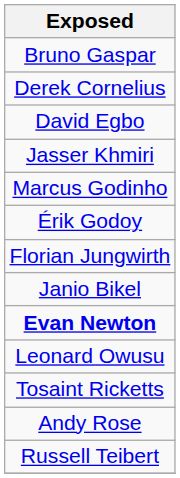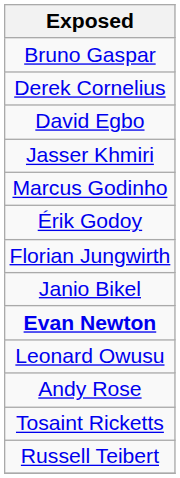(90, 389) Tosaint Ricketts -> (90, 389) Andy Rose
(90, 423) Andy Rose -> (90, 423) Tosaint Ricketts
